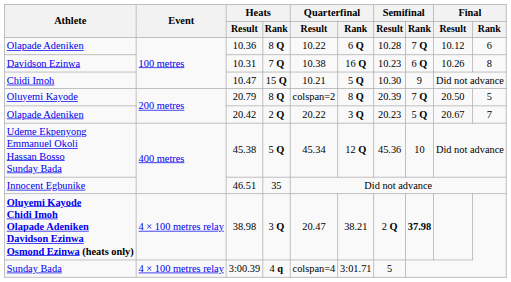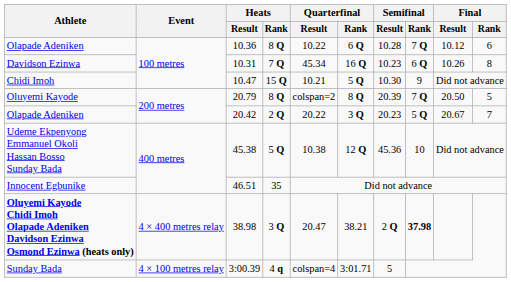(314, 63) 10.38 -> (314, 63) 45.34
(314, 150) 45.34 -> (314, 150) 10.38
(181, 227) 4 × 100 metres relay -> (181, 227) 4 × 400 metres relay
